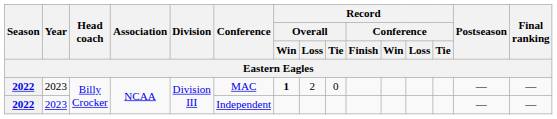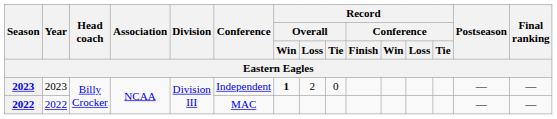(23, 87) 2022 -> (23, 87) 2023
(244, 87) MAC -> (244, 87) Independent
(56, 105) 2023 -> (56, 105) 2022
(244, 105) Independent -> (244, 105) MAC
